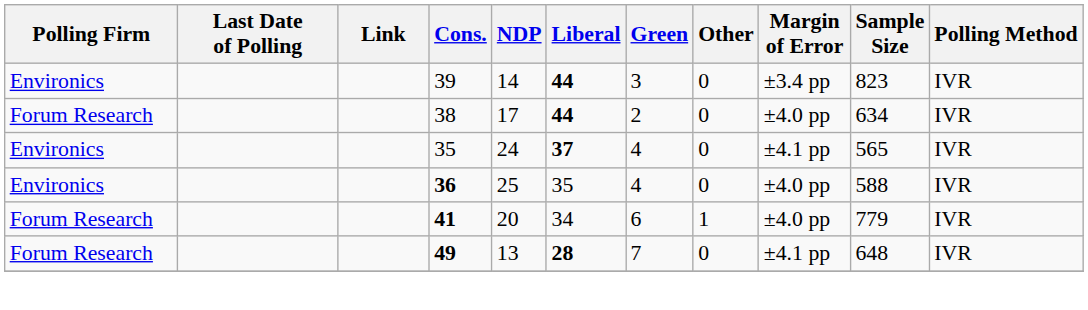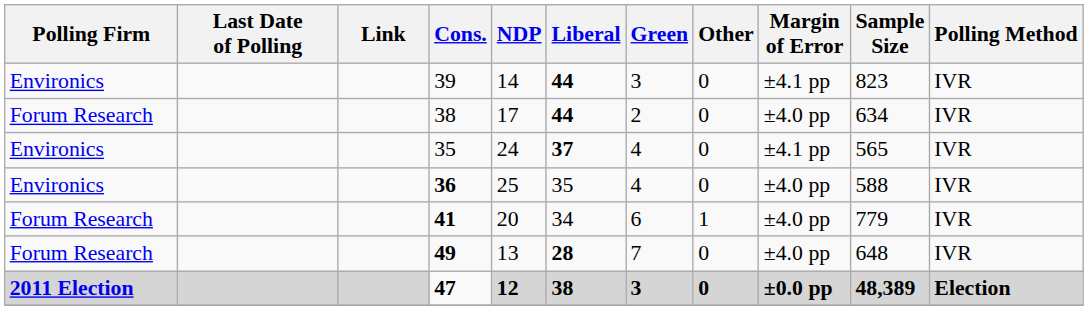(797, 80) ±3.4 pp -> (797, 80) ±4.1 pp
(797, 253) ±4.1 pp -> (797, 253) ±4.0 pp
+ row: (445, 287)
